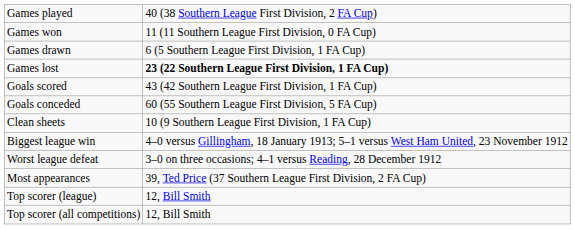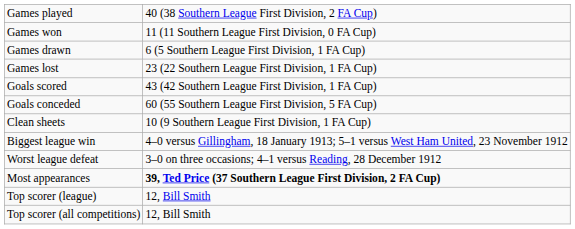(267, 68) bold -> (261, 68) normal
(286, 178) normal -> (293, 178) bold
